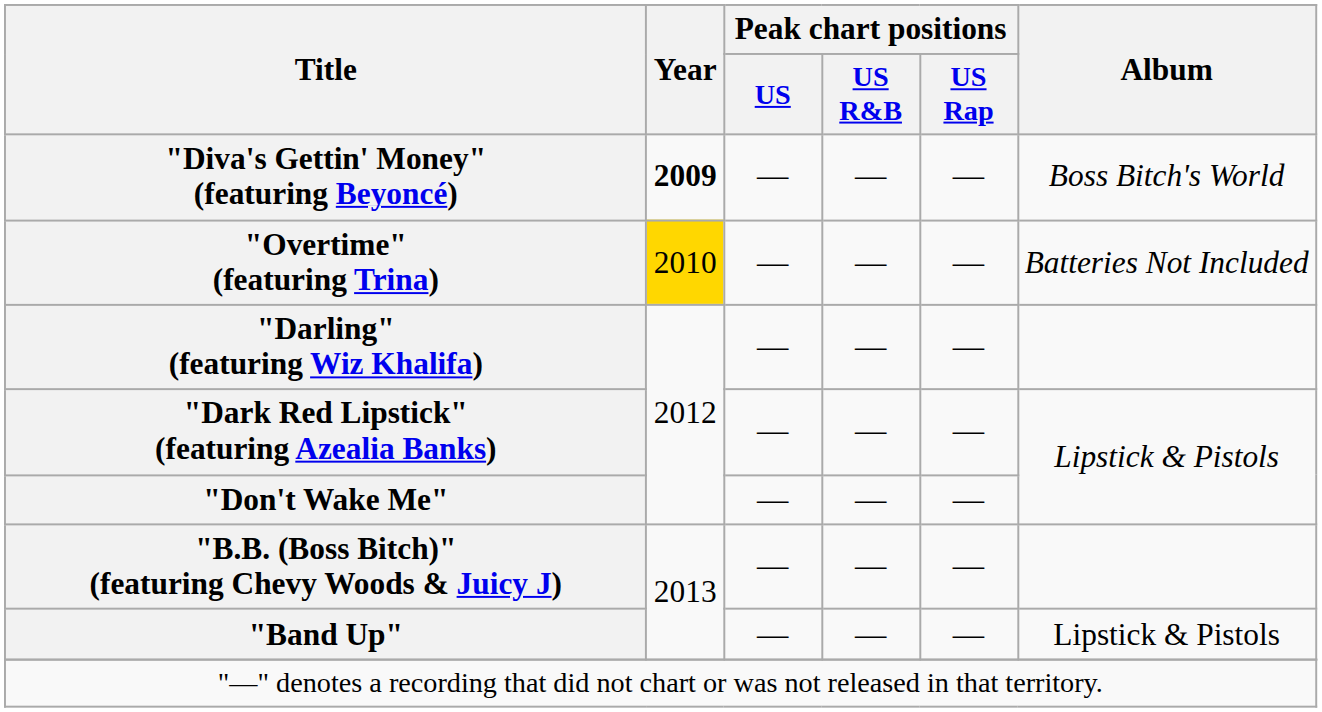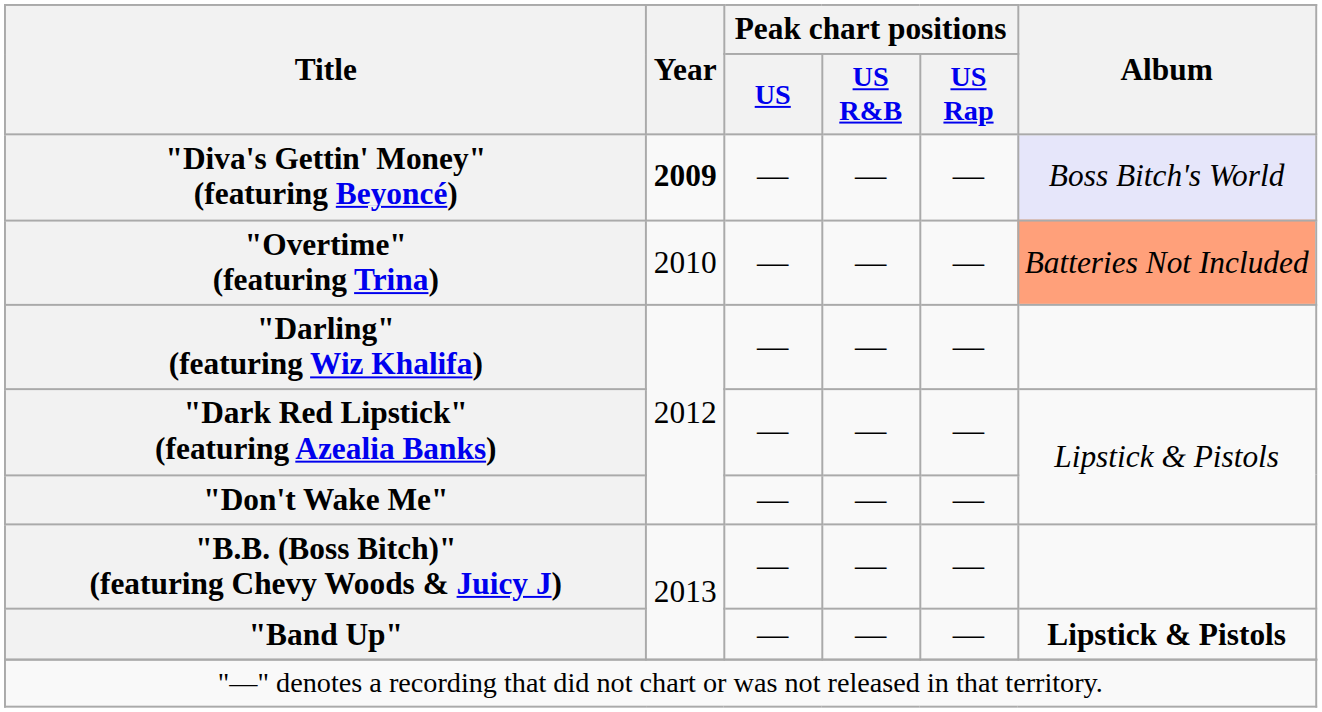(1167, 176) no background -> (1167, 176) lavender background
(685, 261) gold background -> (685, 261) no background
(1167, 261) no background -> (1167, 261) lightsalmon background
(1167, 633) normal -> (1167, 633) bold
